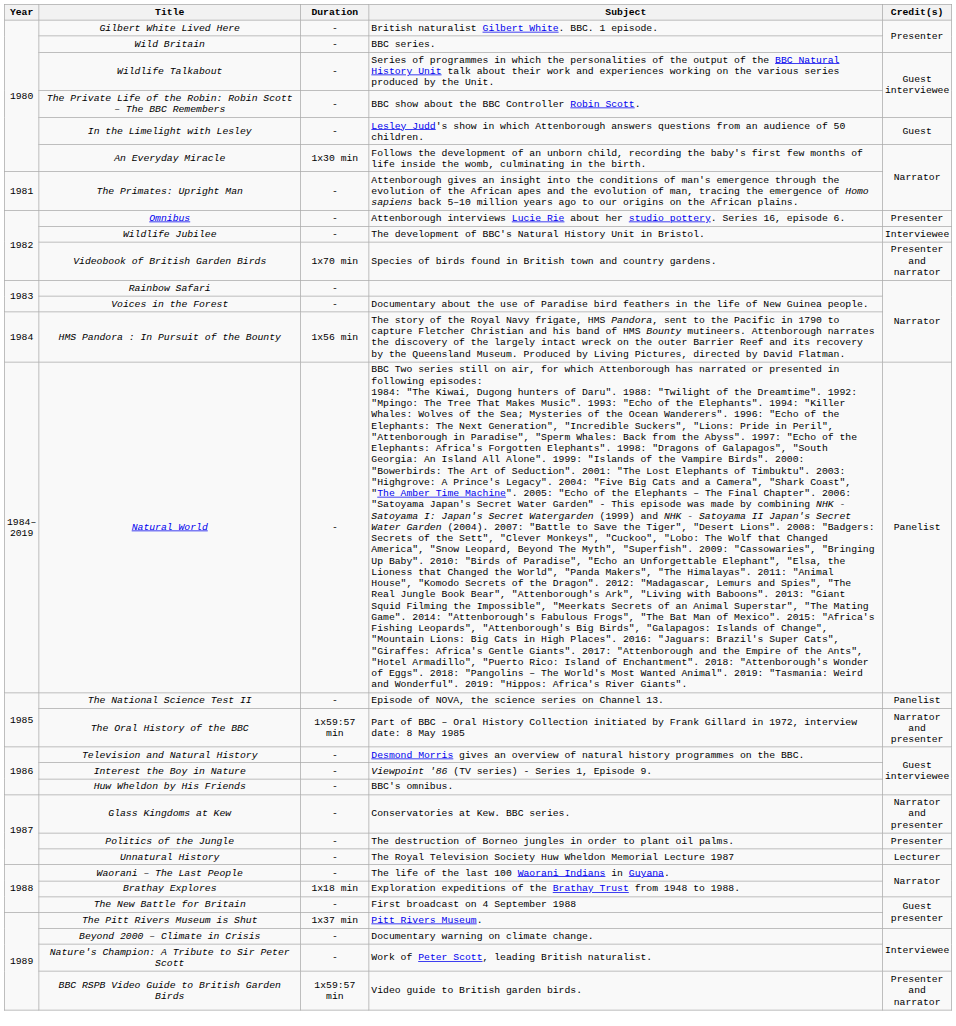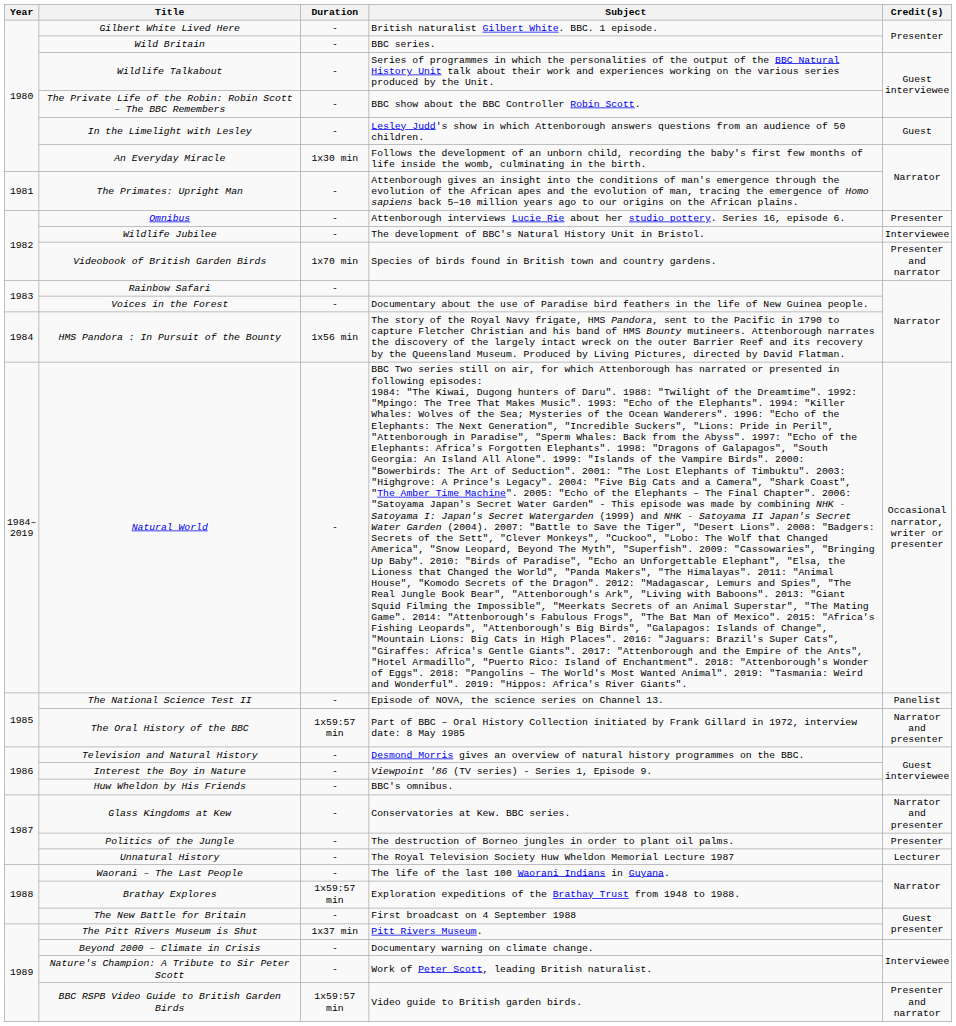(917, 527) Panelist -> (917, 527) Occasional narrator, writer or presenter
(335, 889) 1x18 min -> (335, 894) 1x59:57 min
